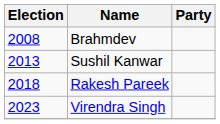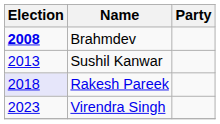(24, 38) normal -> (24, 38) bold
(24, 84) no background -> (24, 84) lavender background
